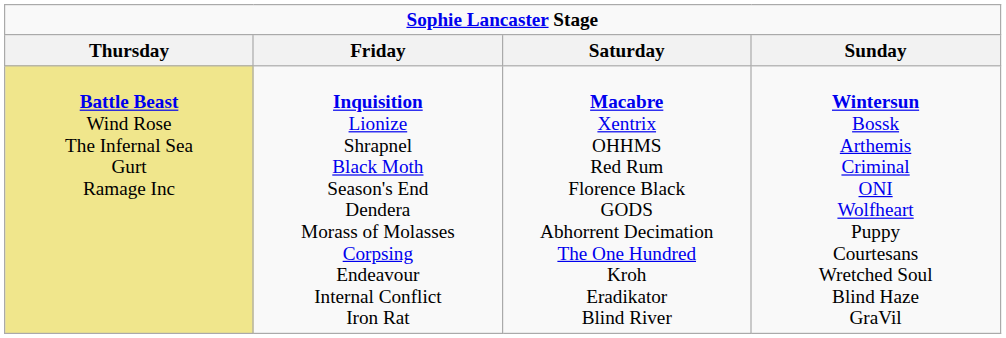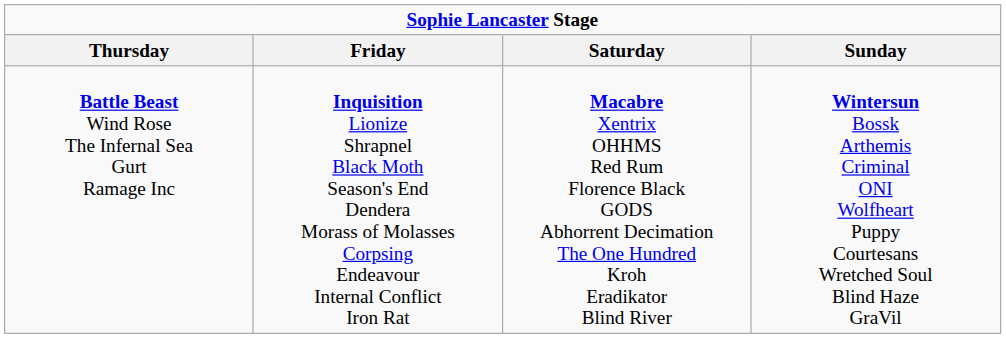(129, 145) khaki background -> (129, 145) no background
